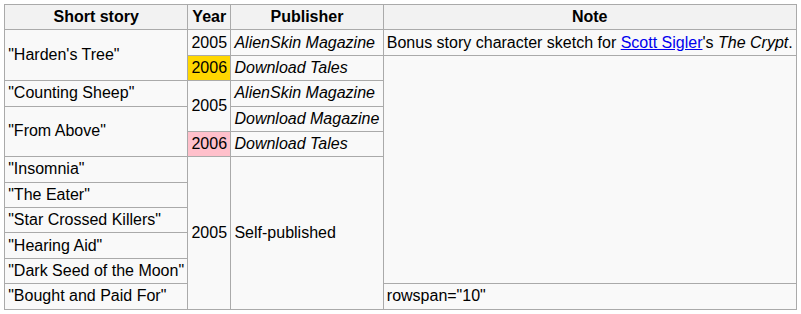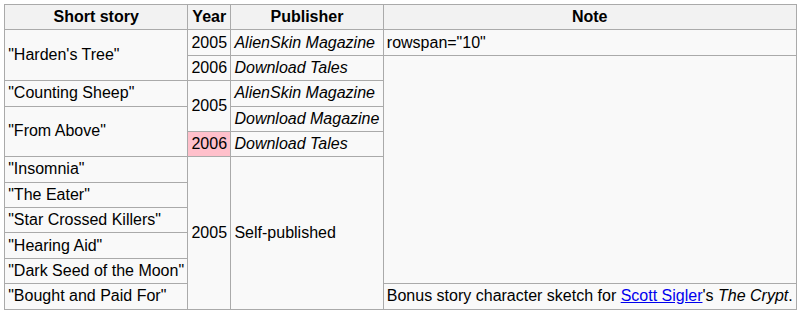(590, 42) Bonus story character sketch for Scott Sigler's The Crypt. -> (436, 42) rowspan="10"
(209, 67) gold background -> (209, 67) no background
(436, 296) rowspan="10" -> (590, 296) Bonus story character sketch for Scott Sigler's The Crypt.
